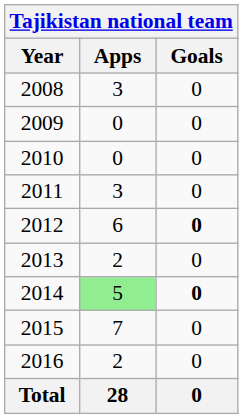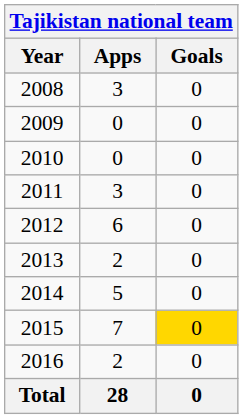(197, 225) bold -> (197, 225) normal
(118, 293) lightgreen background -> (118, 293) no background
(197, 293) bold -> (197, 293) normal
(197, 327) no background -> (197, 327) gold background
